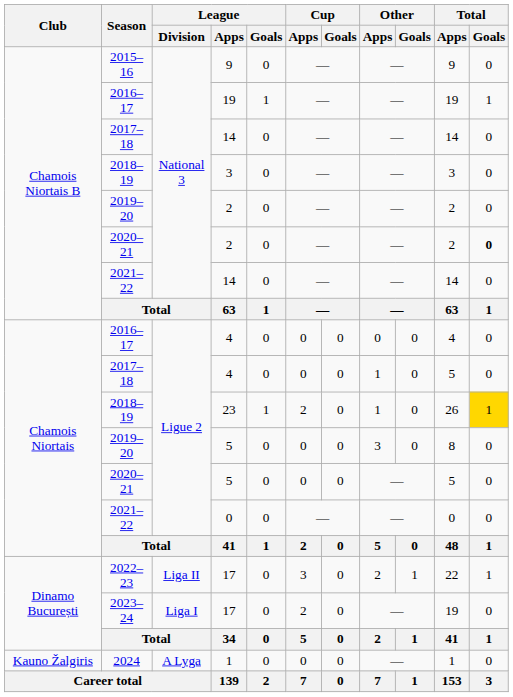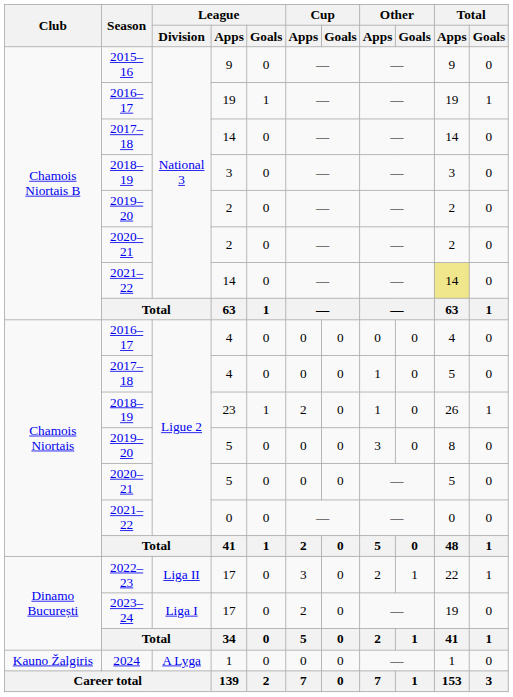(489, 244) bold -> (489, 244) normal
(452, 280) no background -> (452, 280) khaki background
(489, 409) gold background -> (489, 409) no background
